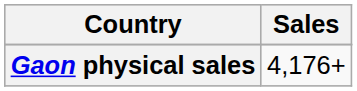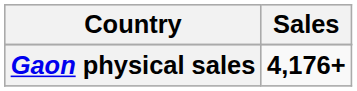(306, 65) normal -> (306, 65) bold
